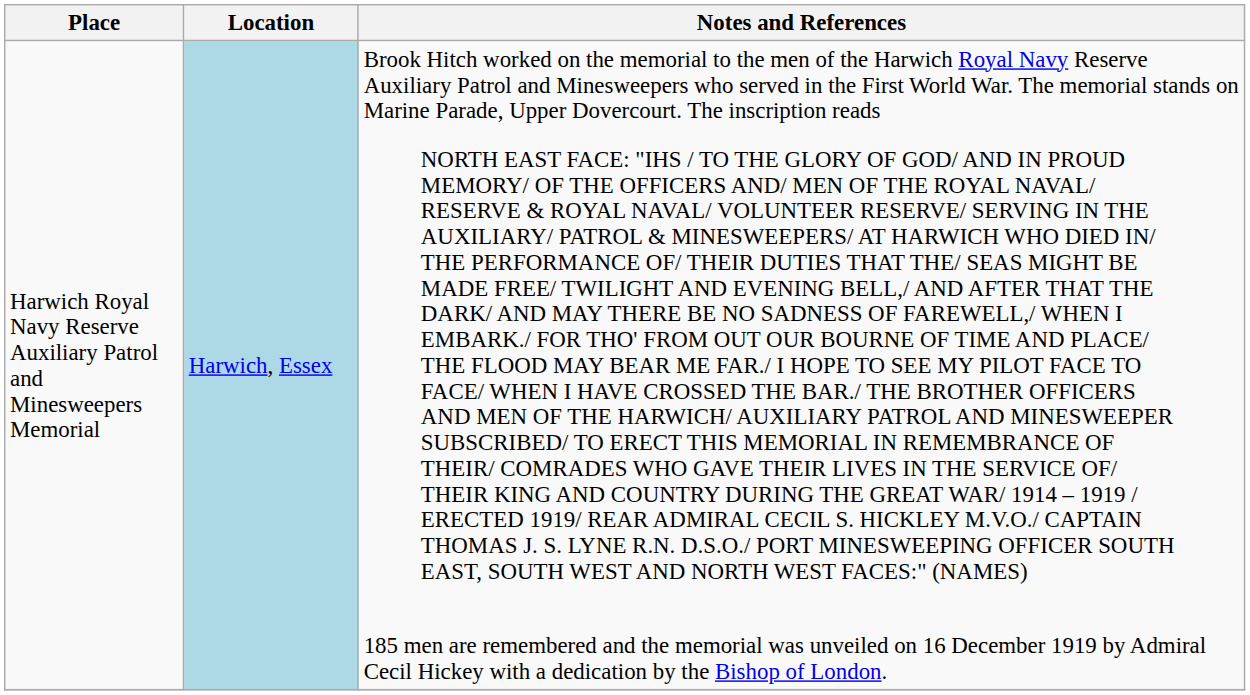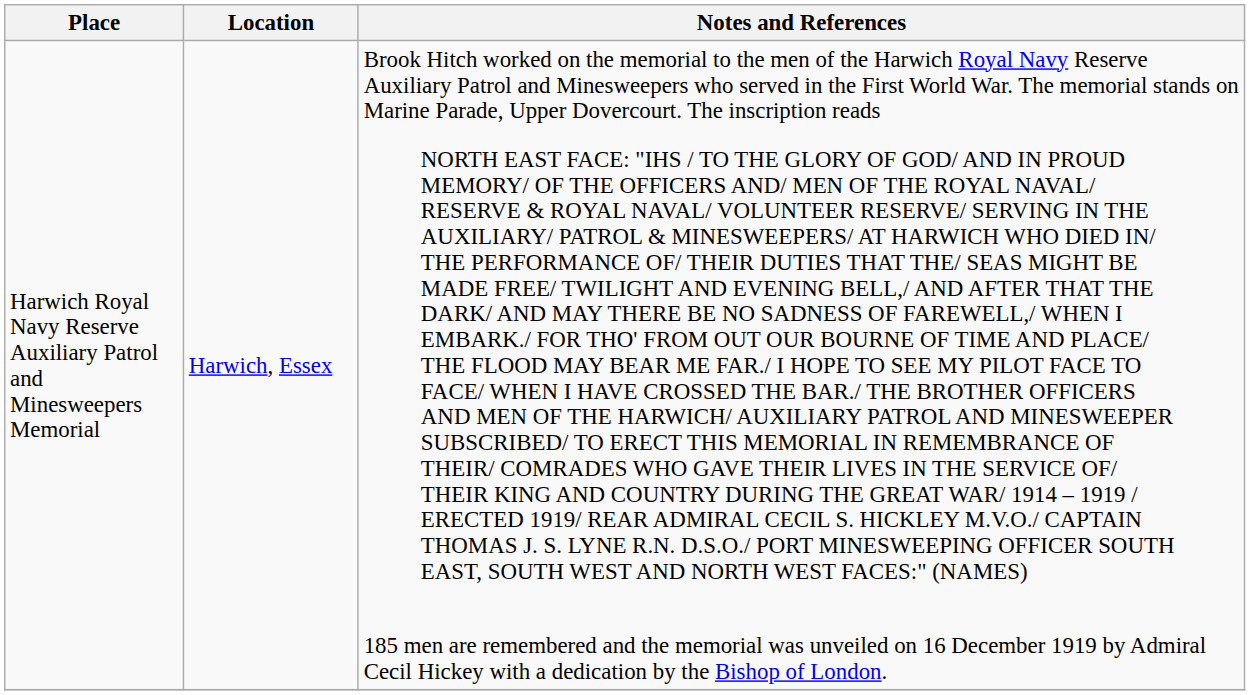(261, 364) lightblue background -> (261, 364) no background
